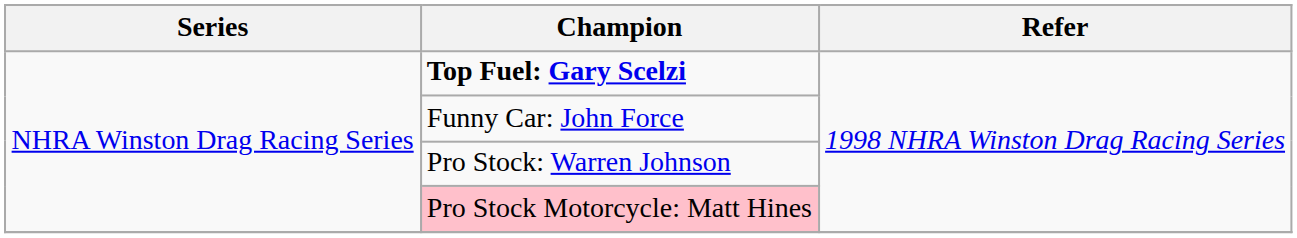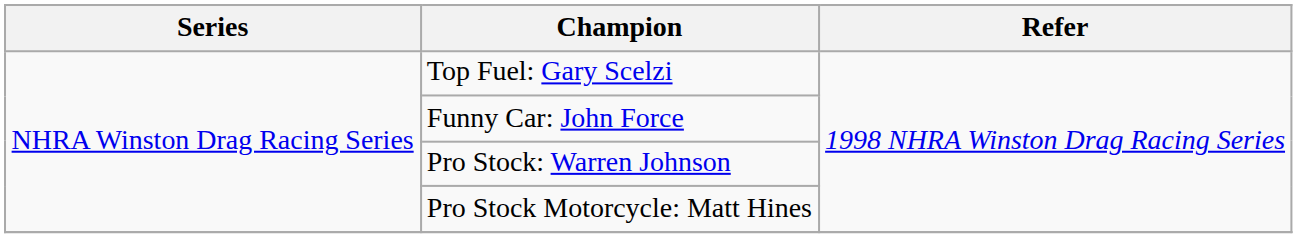(556, 72) bold -> (550, 72) normal
(619, 208) pink background -> (619, 208) no background
